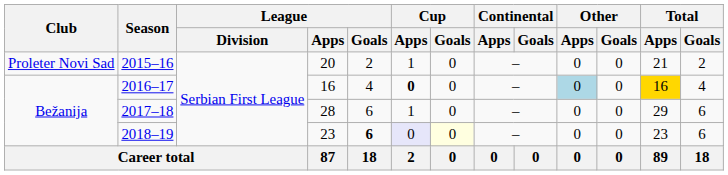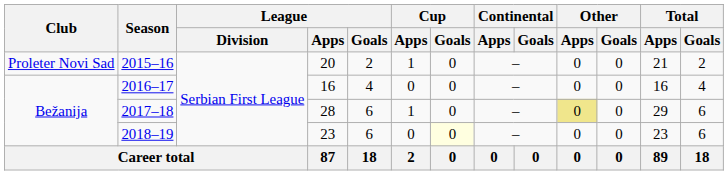(411, 87) bold -> (411, 87) normal
(577, 87) lightblue background -> (577, 87) no background
(660, 87) gold background -> (660, 87) no background
(577, 110) no background -> (577, 110) khaki background
(369, 134) bold -> (369, 134) normal
(411, 134) lavender background -> (411, 134) no background
